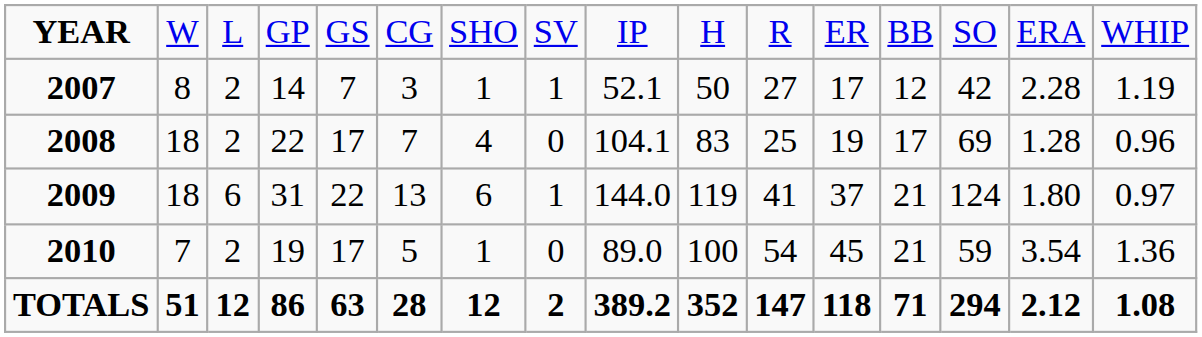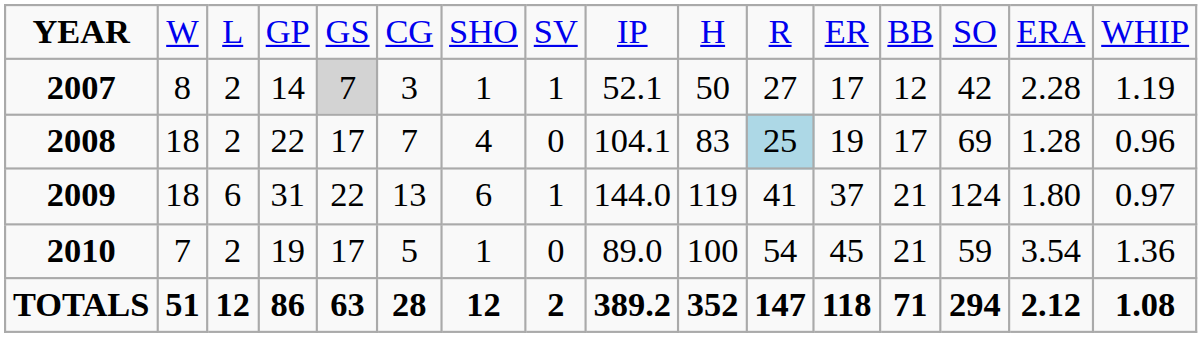(348, 86) no background -> (348, 86) lightgrey background
(780, 140) no background -> (780, 140) lightblue background
